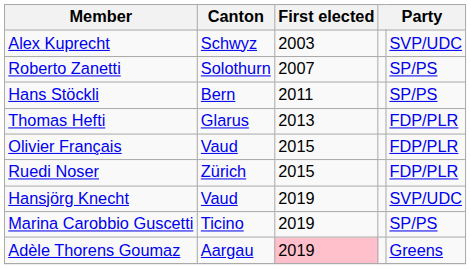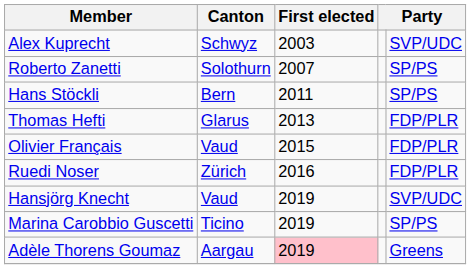(296, 172) 2015 -> (296, 172) 2016
